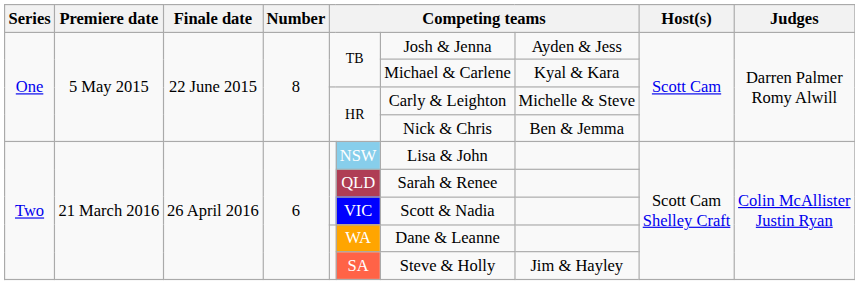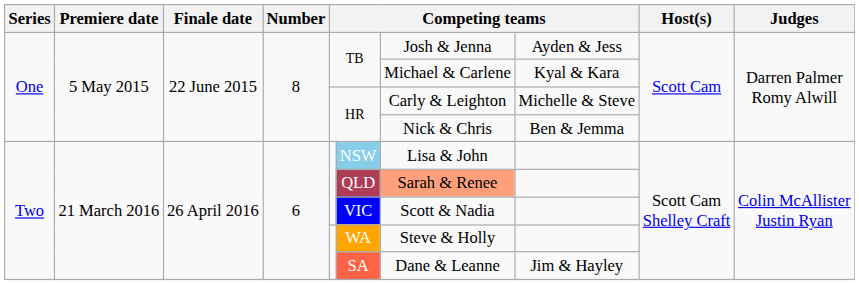(447, 183) no background -> (447, 183) lightsalmon background
(447, 238) Dane & Leanne -> (447, 238) Steve & Holly
(447, 265) Steve & Holly -> (447, 265) Dane & Leanne
